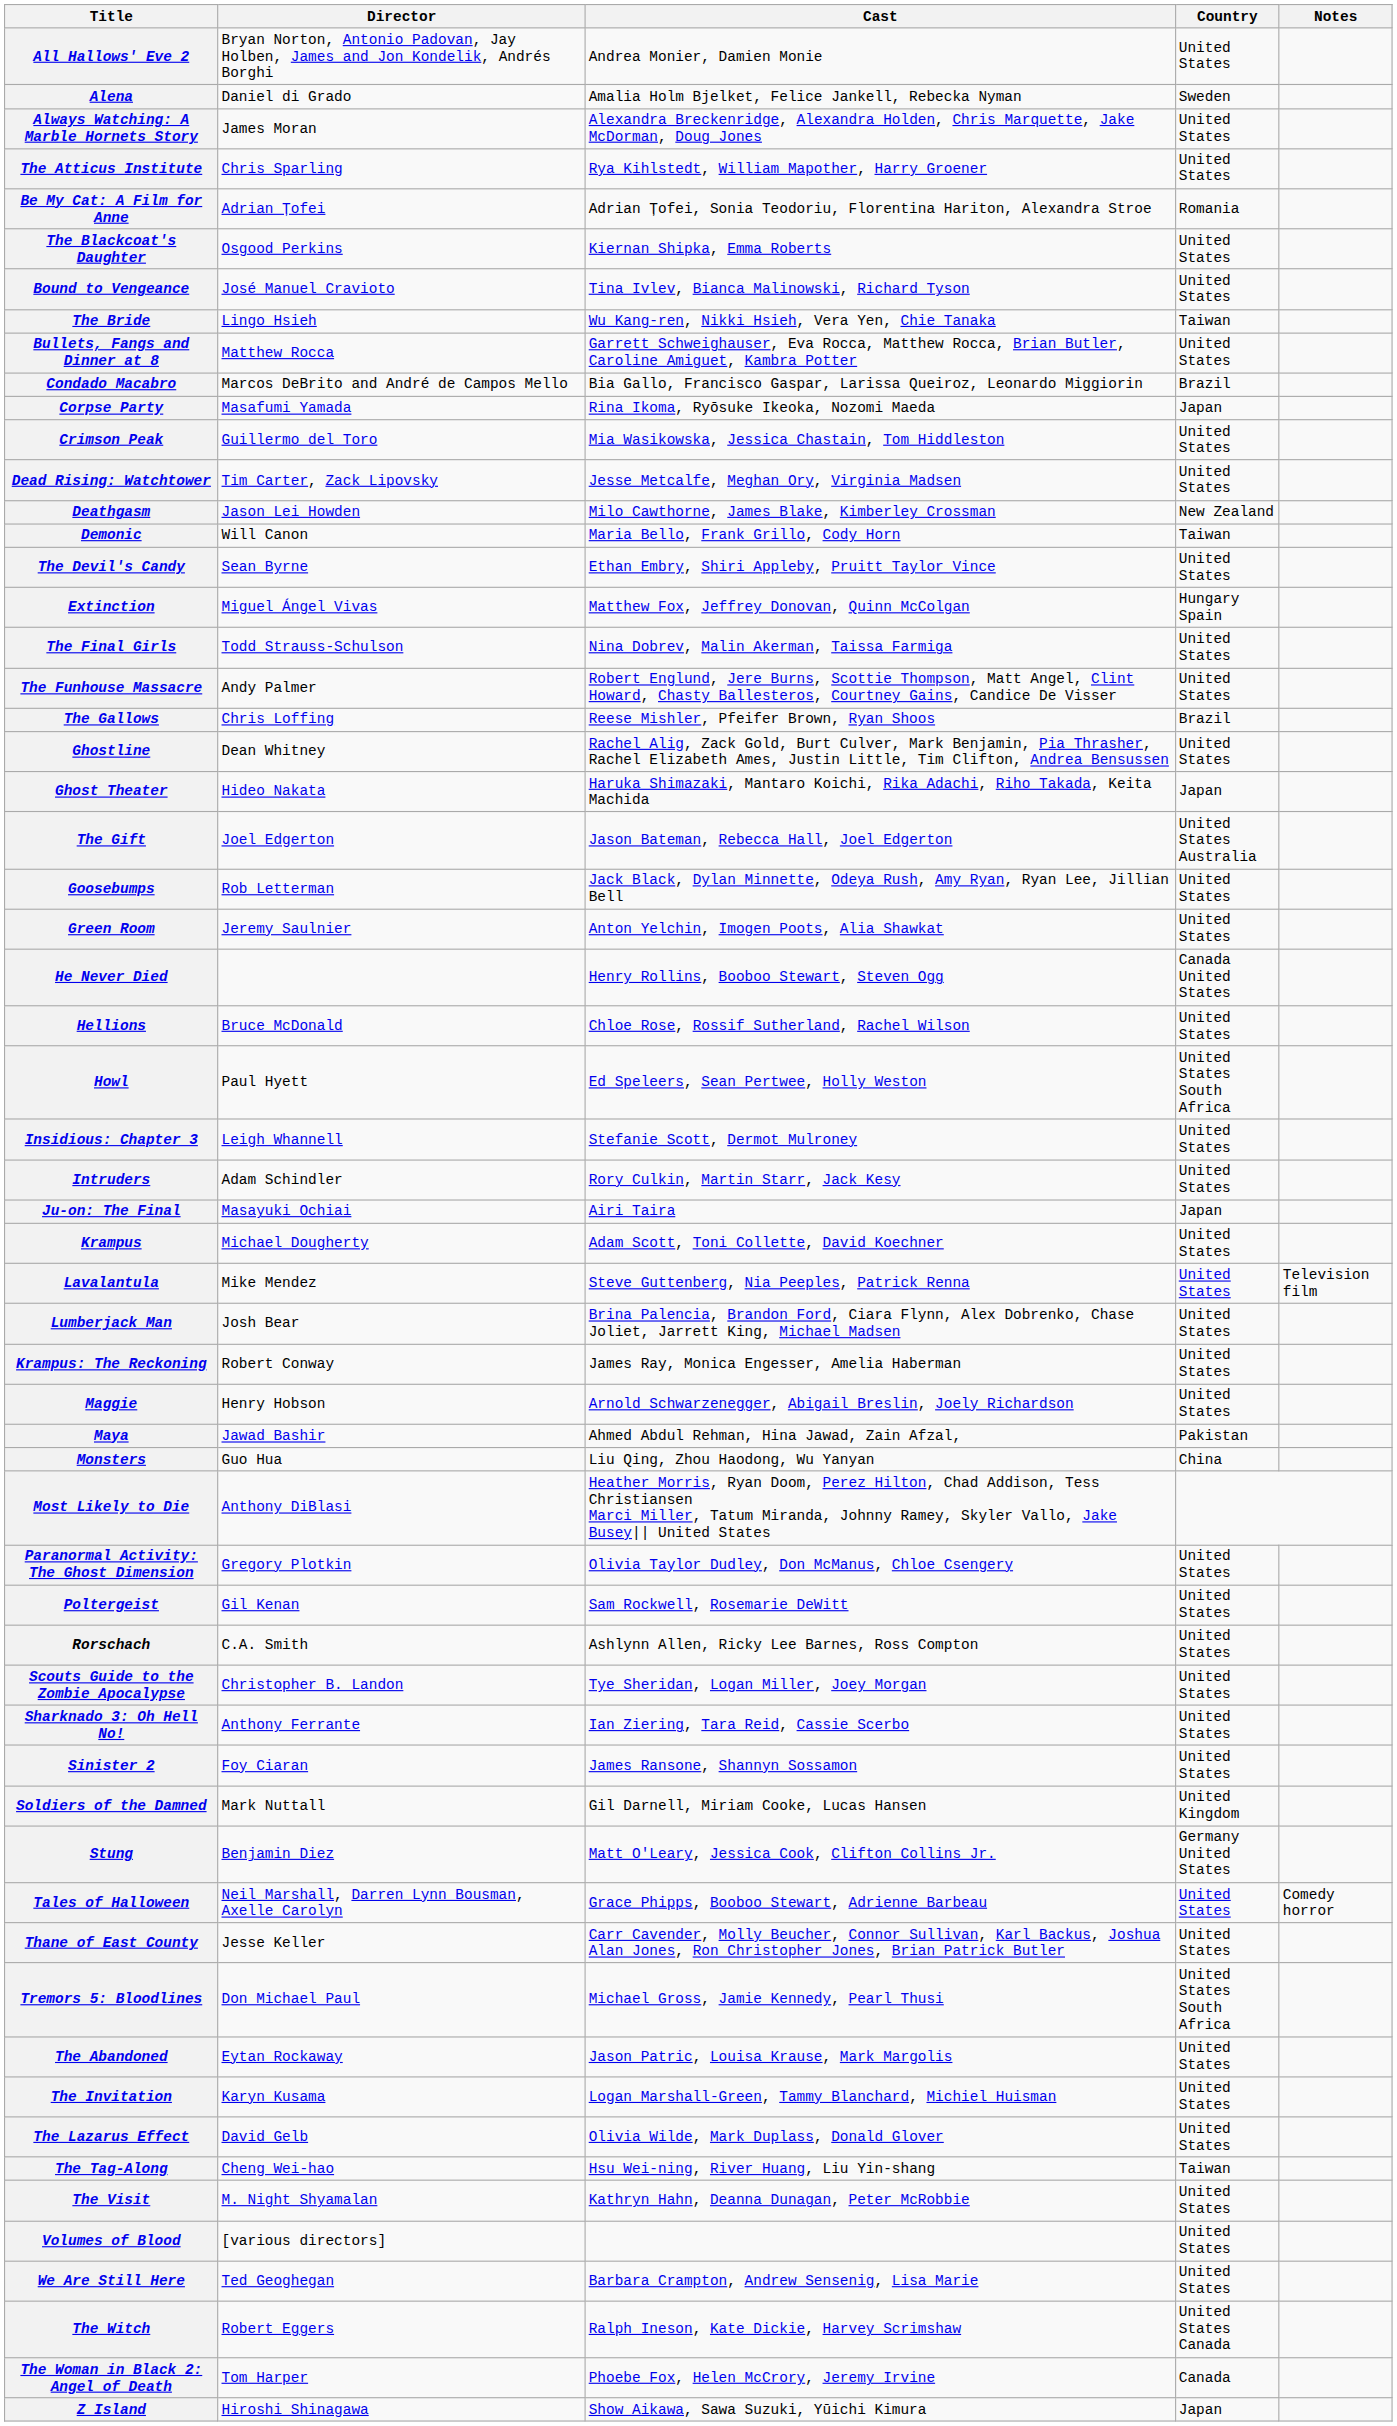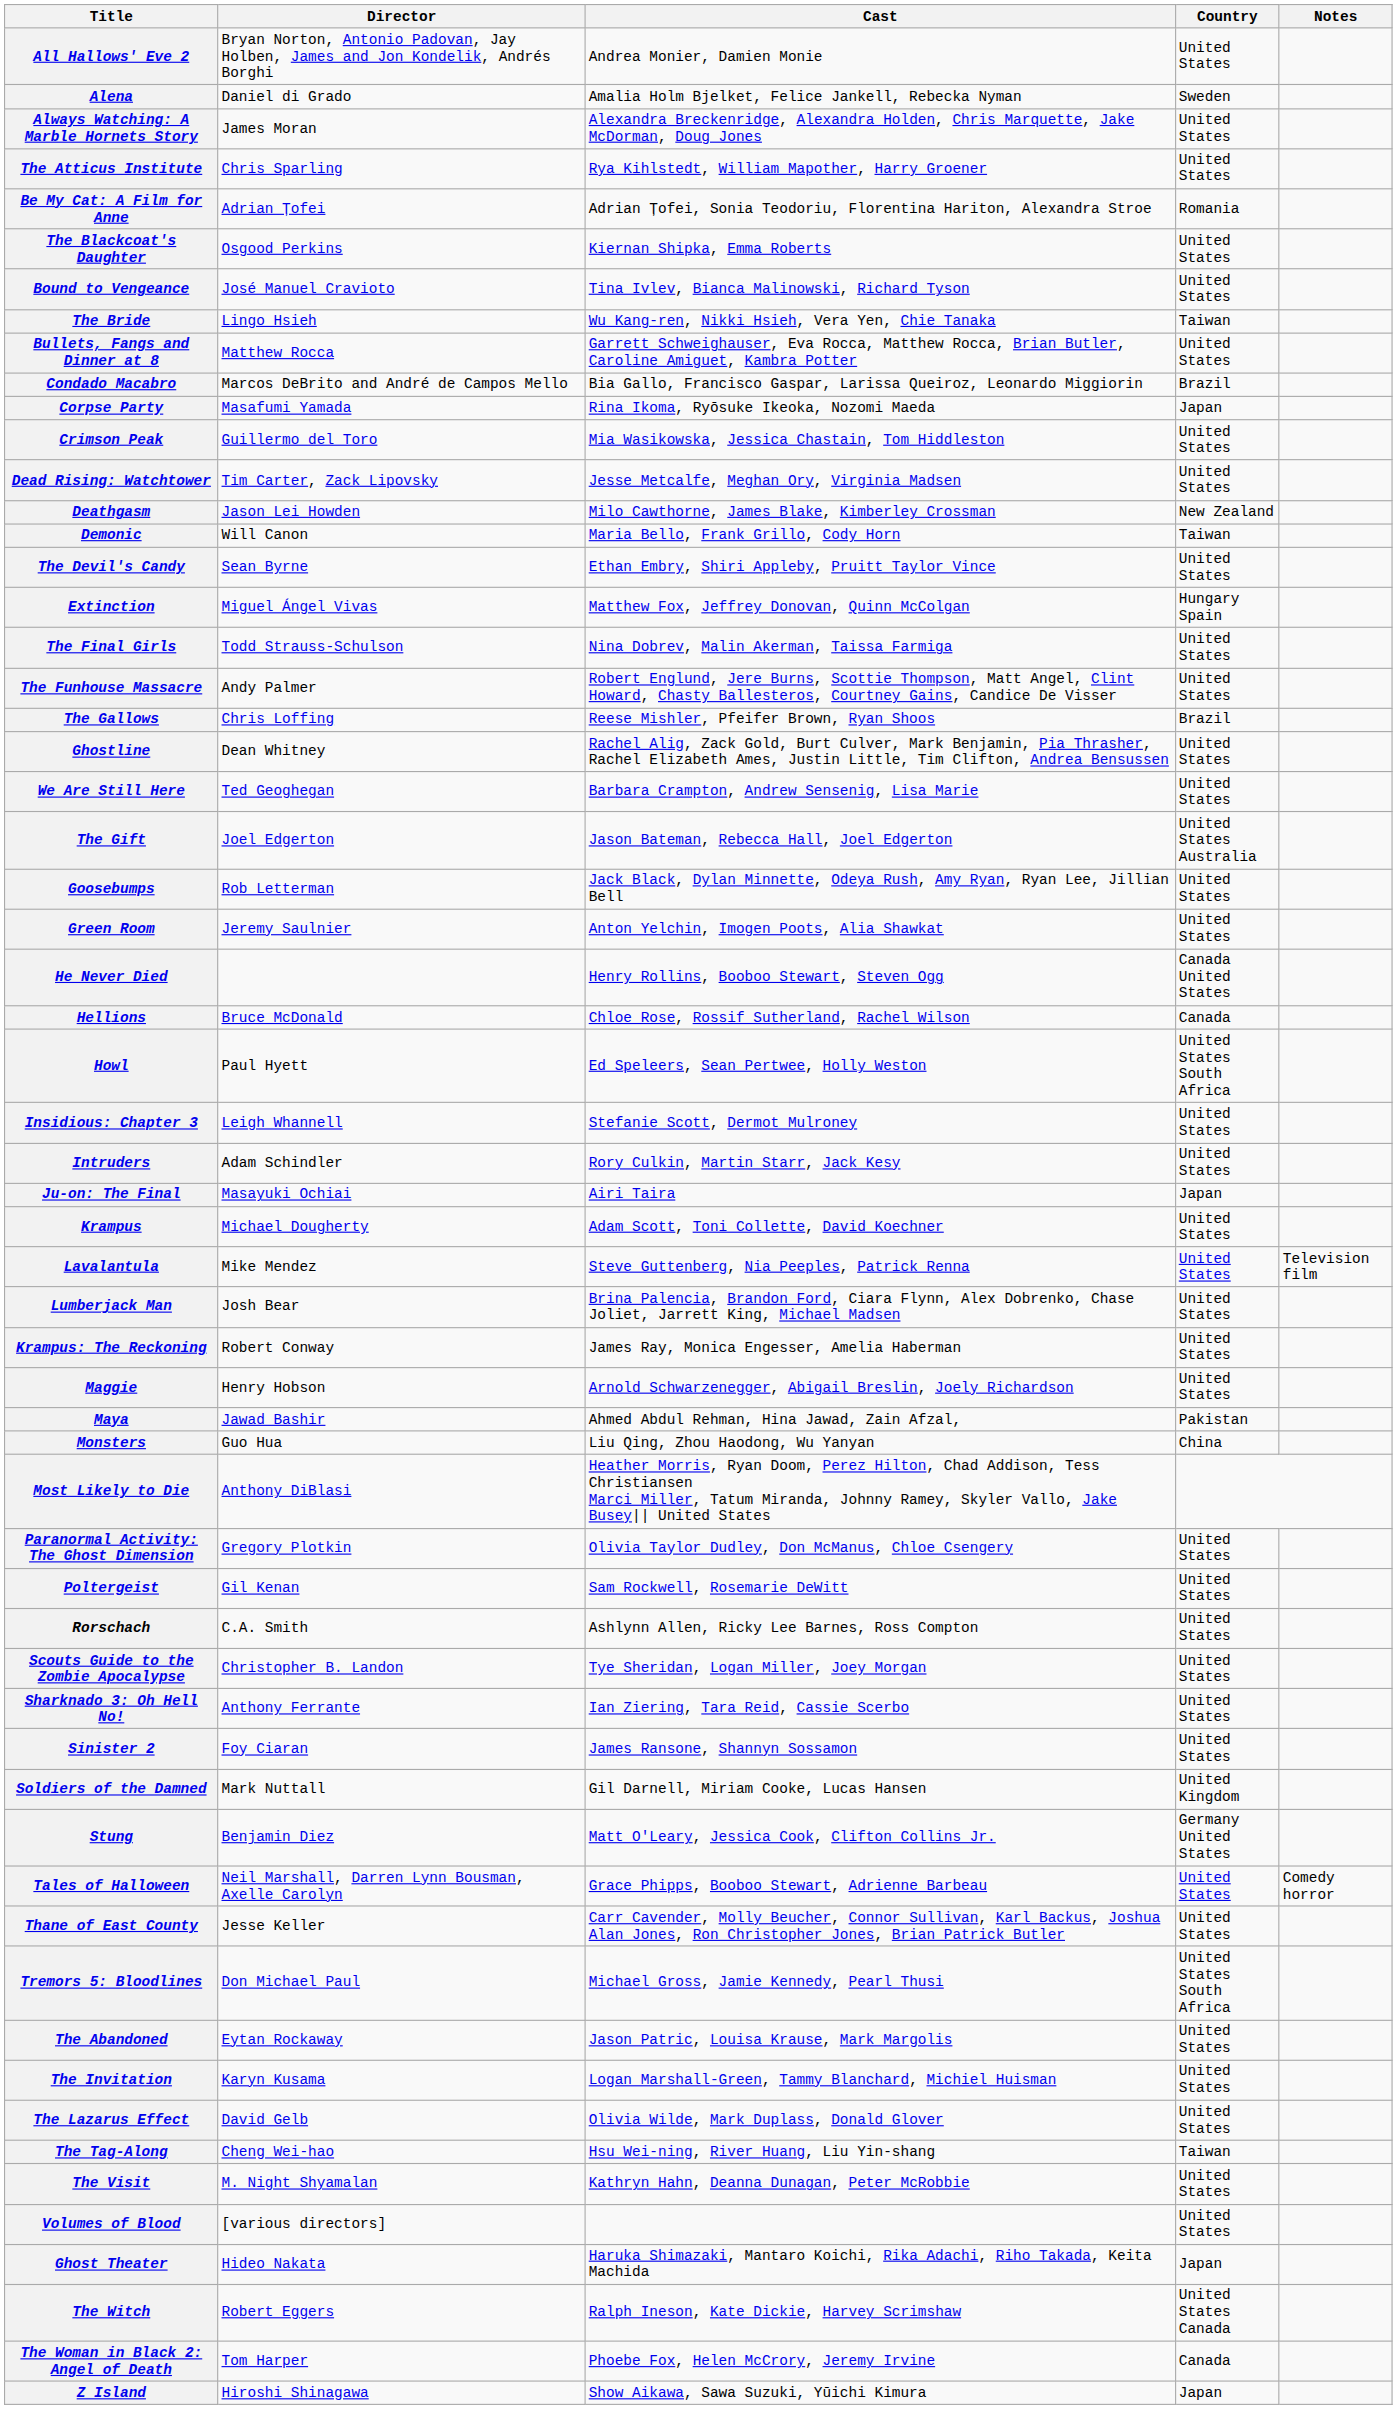rows swapped: (111, 792) <-> (111, 2281)
(1205, 1026) United States -> (1205, 1018) Canada
